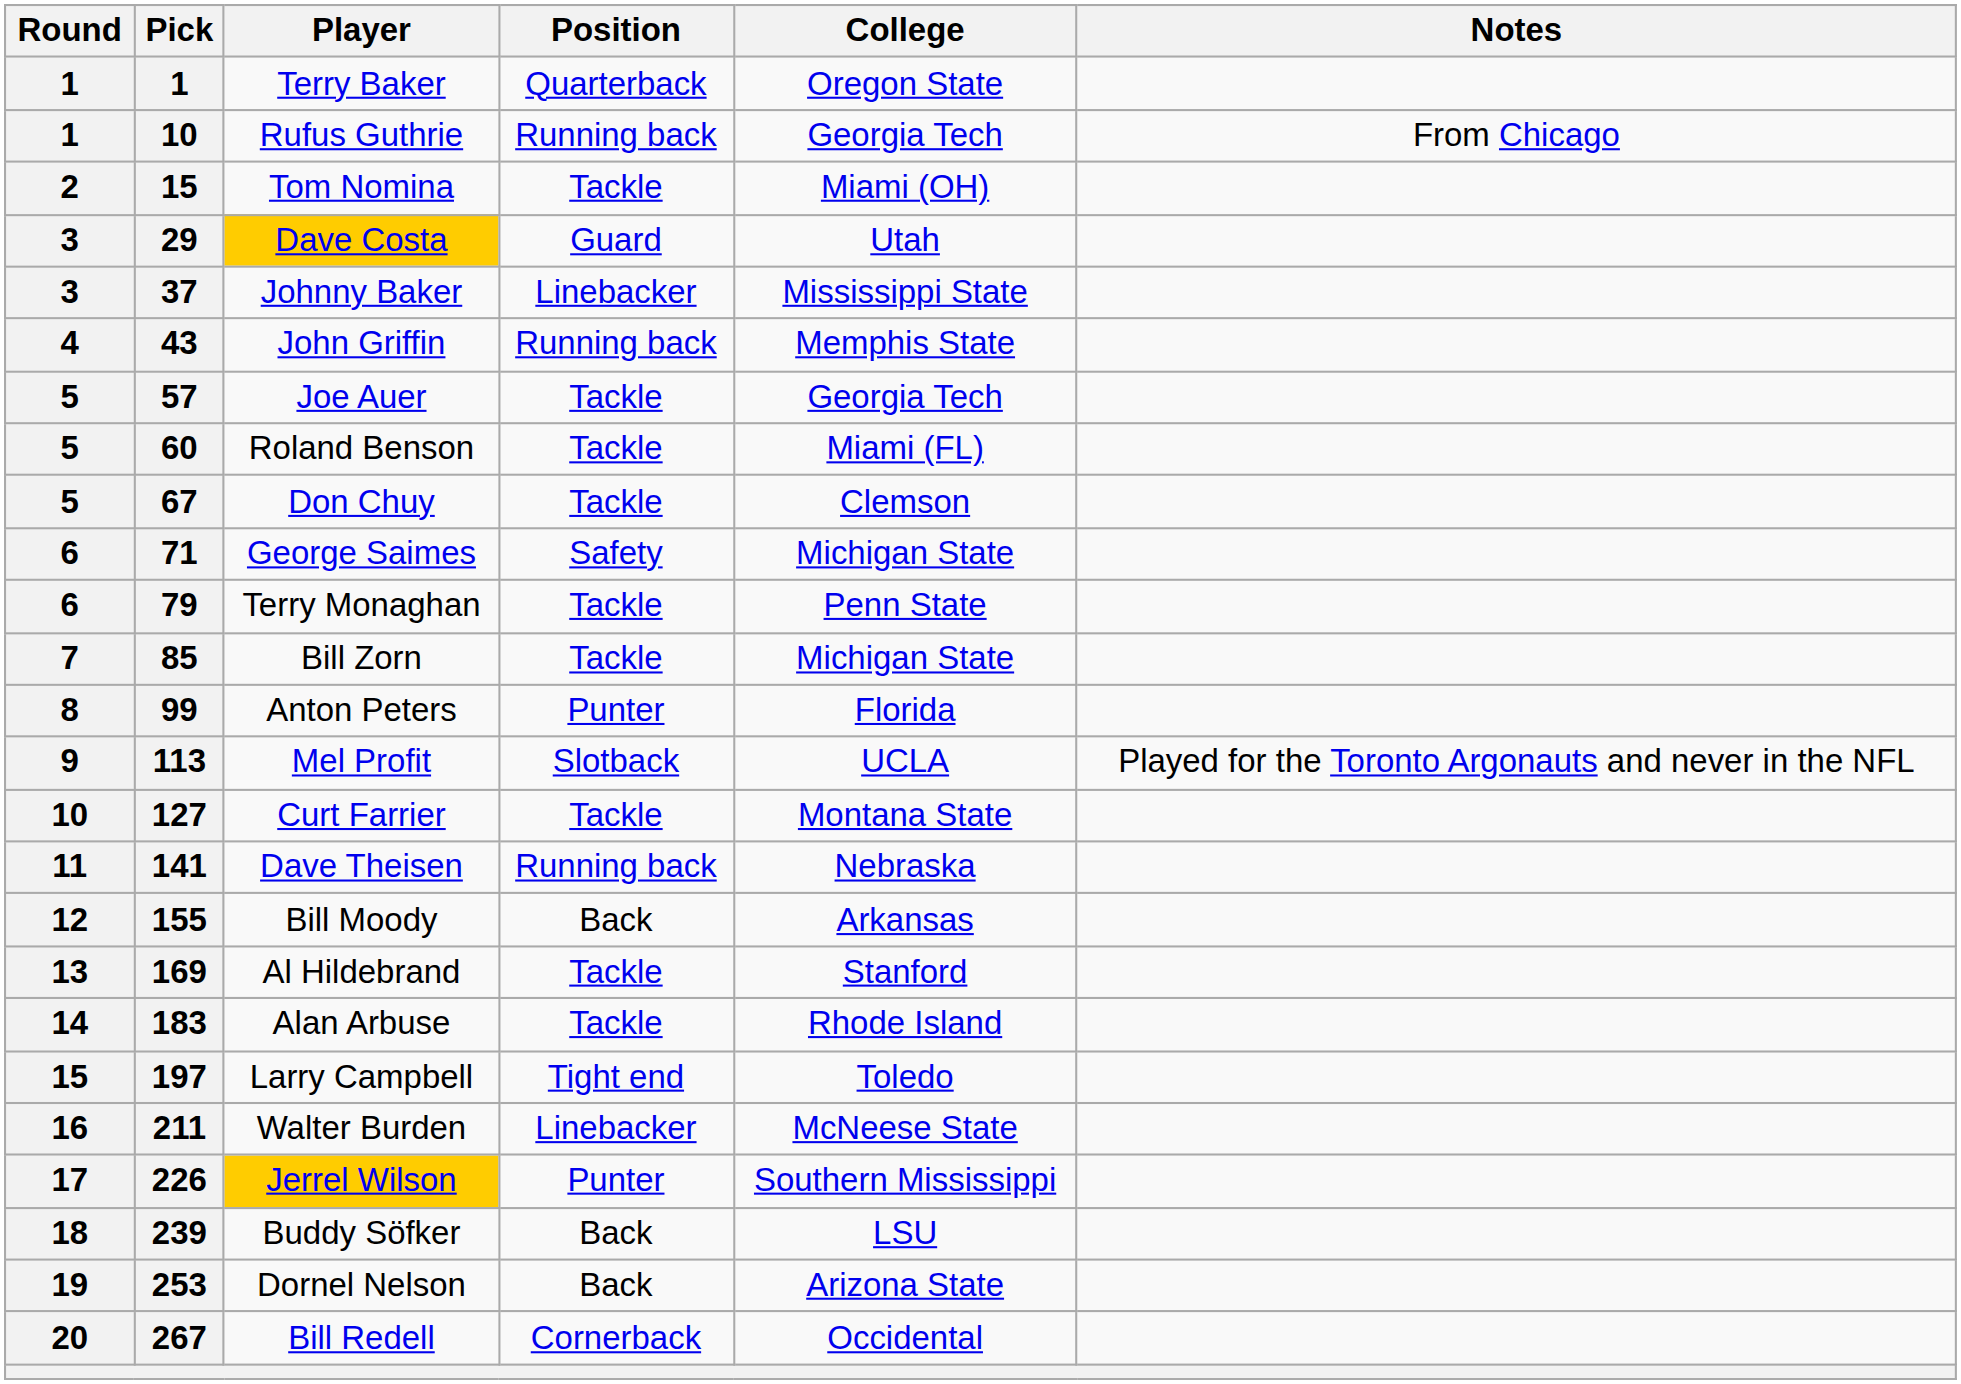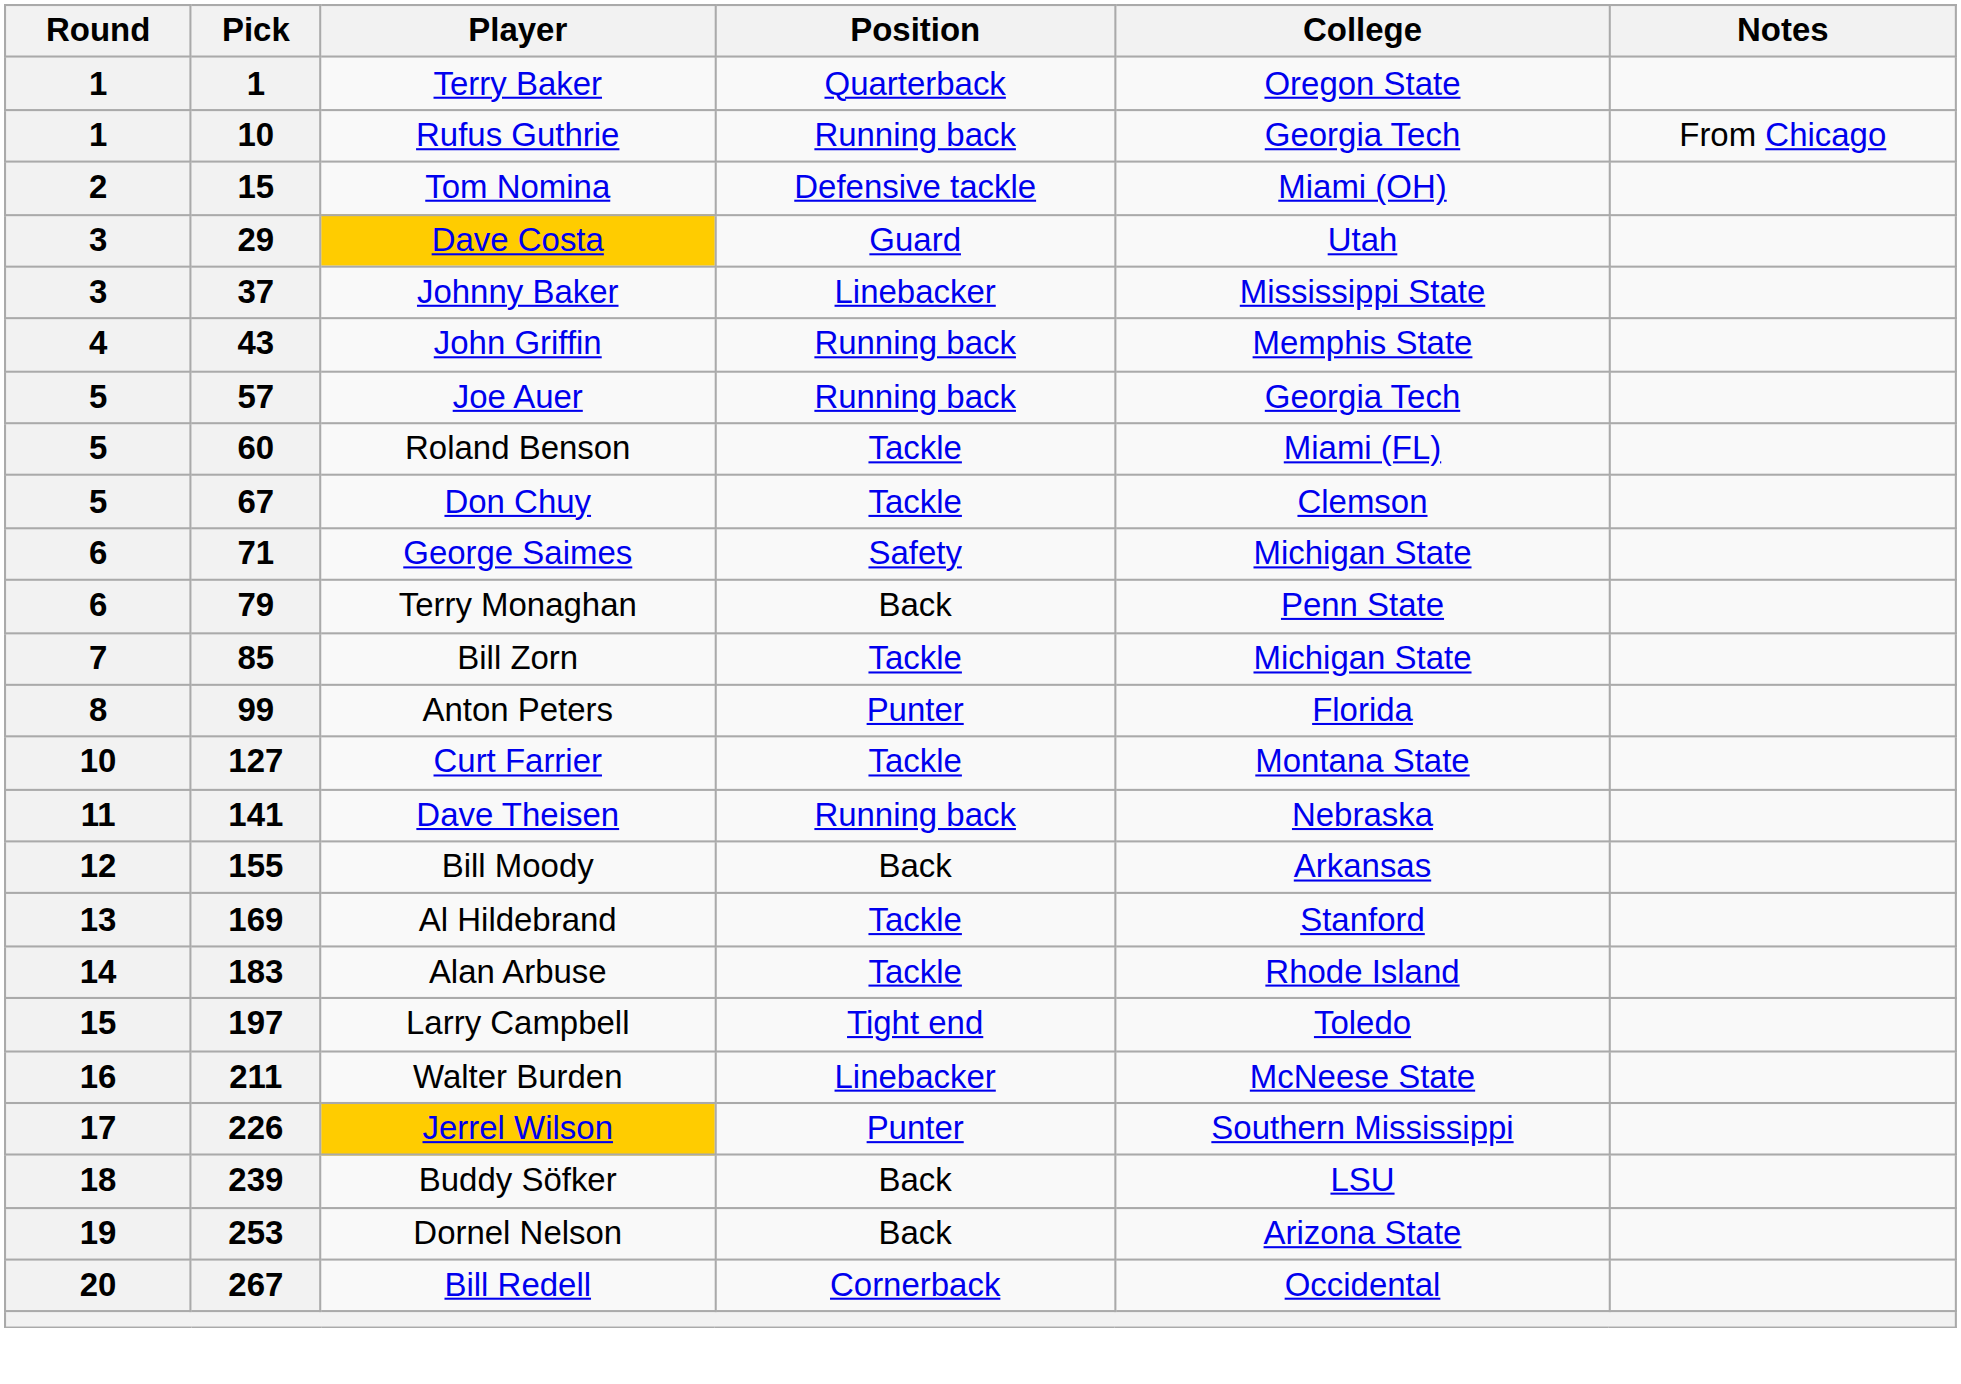(616, 187) Tackle -> (915, 187) Defensive tackle
(616, 396) Tackle -> (915, 396) Running back
(616, 605) Tackle -> (915, 605) Back
- row: (361, 762)
